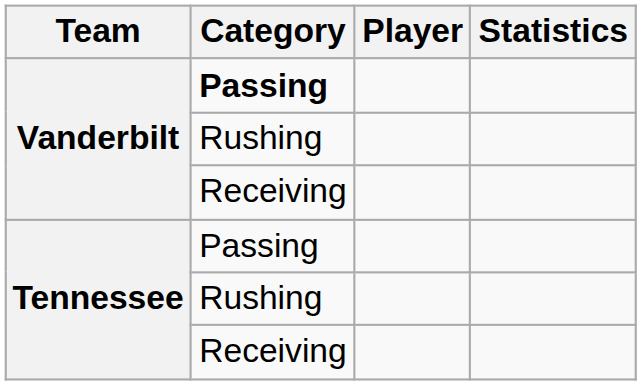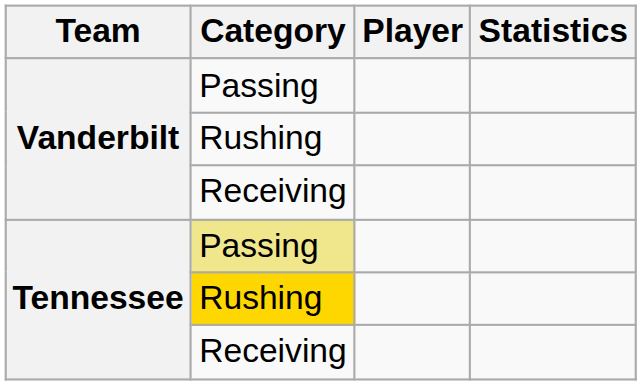(264, 85) bold -> (259, 85) normal
(259, 244) no background -> (259, 244) khaki background
(261, 298) no background -> (261, 298) gold background
